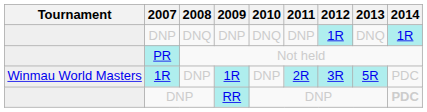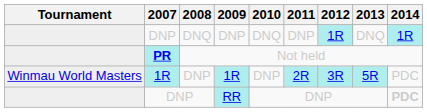(162, 55) normal -> (162, 55) bold
